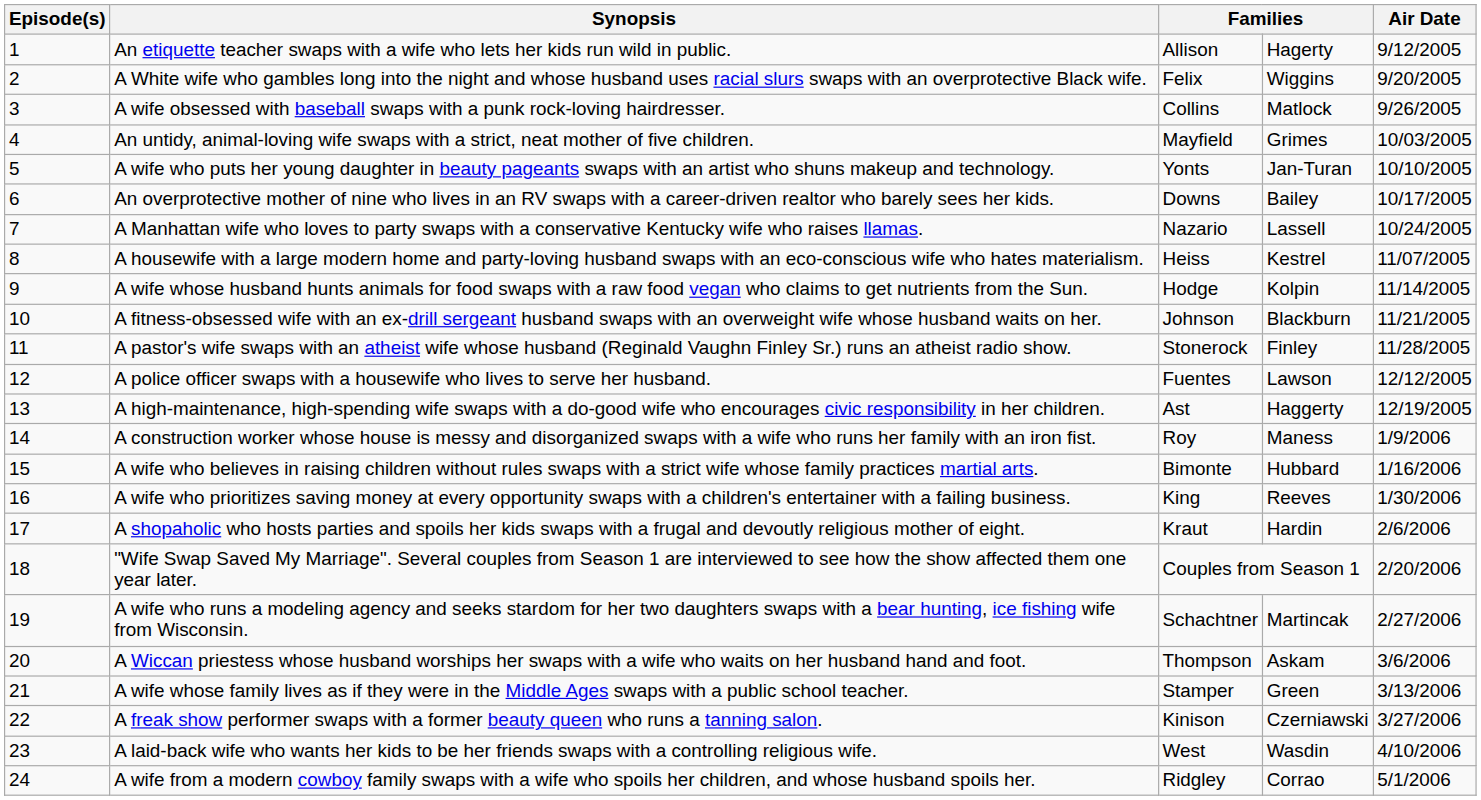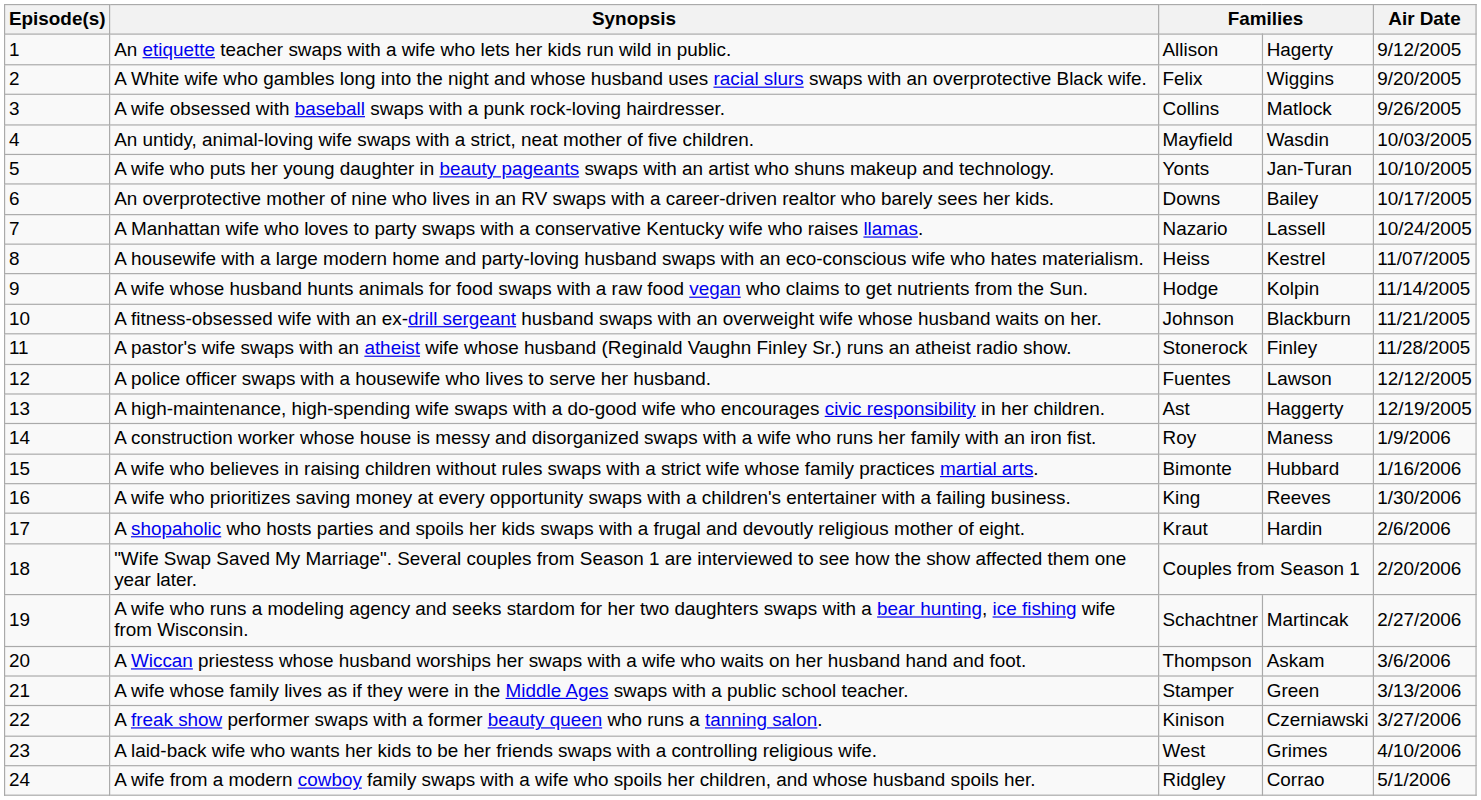(1297, 139) Grimes -> (1298, 139) Wasdin
(1298, 750) Wasdin -> (1297, 750) Grimes
